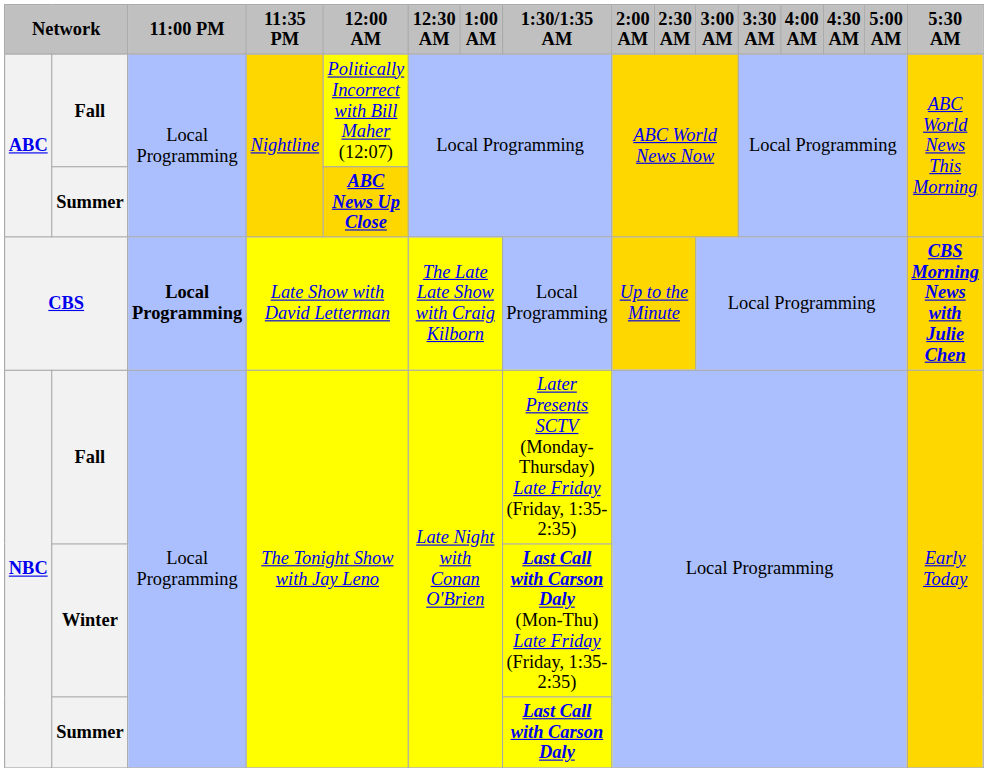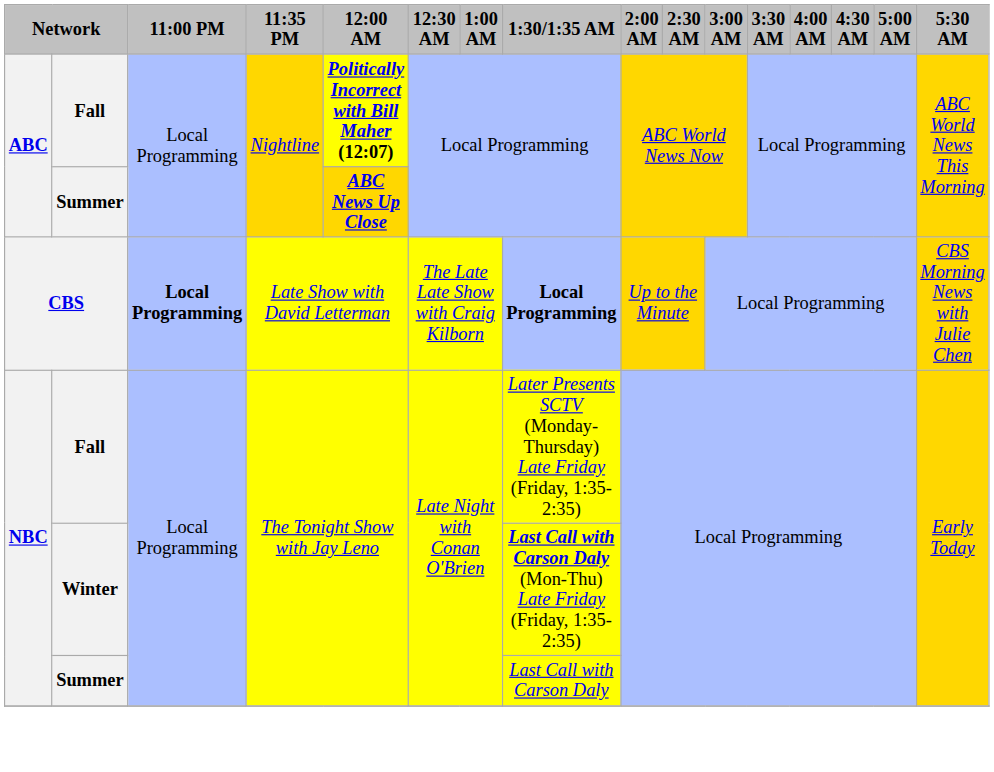(366, 110) normal -> (366, 110) bold
(557, 303) normal -> (561, 303) bold
(945, 303) bold -> (953, 303) normal
(557, 732) bold -> (561, 680) normal
